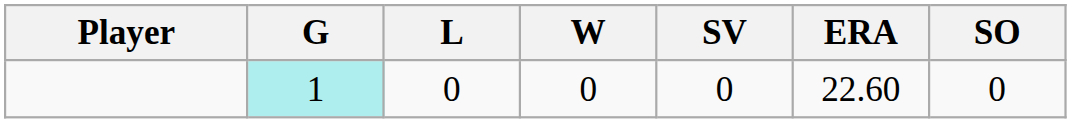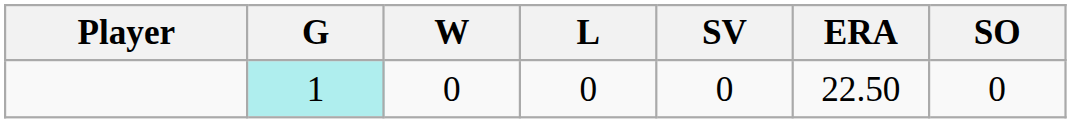columns swapped: (588, 32) <-> (452, 32)
(861, 88) 22.60 -> (861, 88) 22.50
